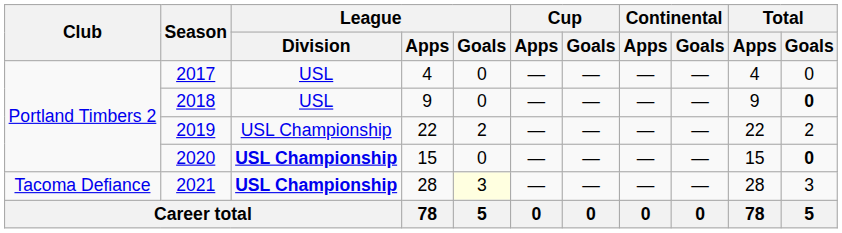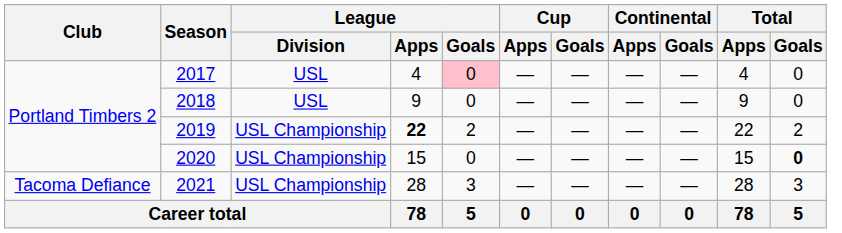(482, 74) no background -> (471, 74) pink background
(809, 102) bold -> (798, 102) normal
(427, 130) normal -> (416, 130) bold
(316, 158) bold -> (311, 158) normal
(316, 185) bold -> (311, 185) normal
(482, 185) lightyellow background -> (471, 185) no background
